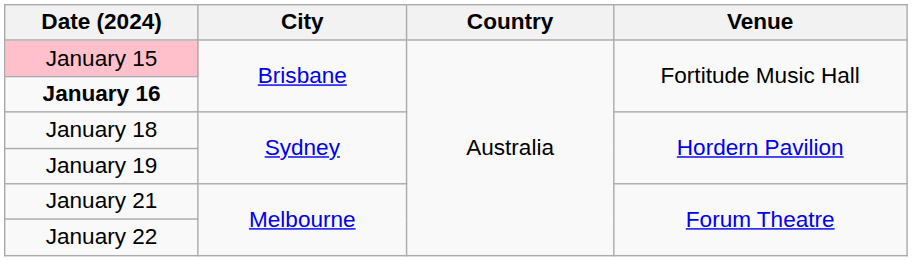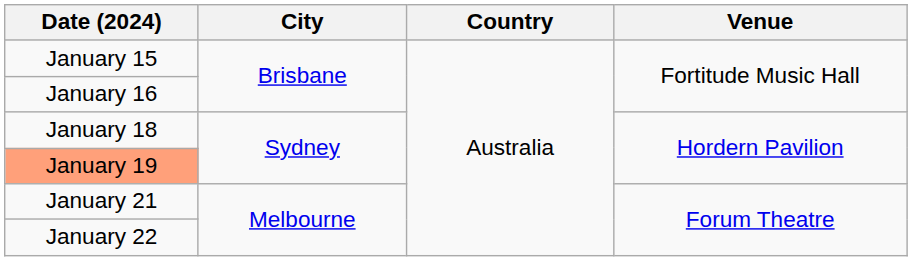(102, 58) pink background -> (102, 58) no background
(102, 93) bold -> (102, 93) normal
(102, 165) no background -> (102, 165) lightsalmon background
